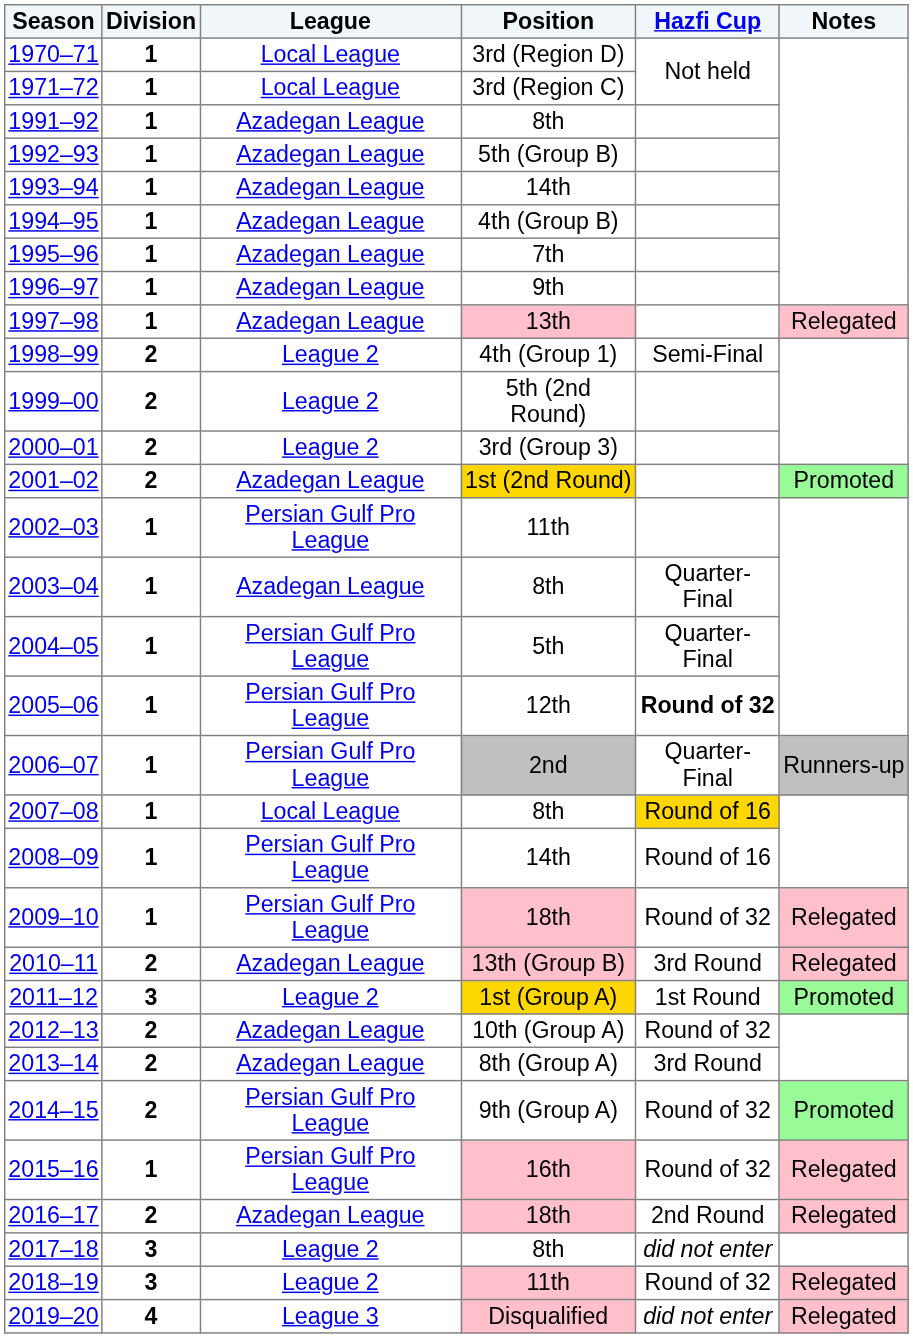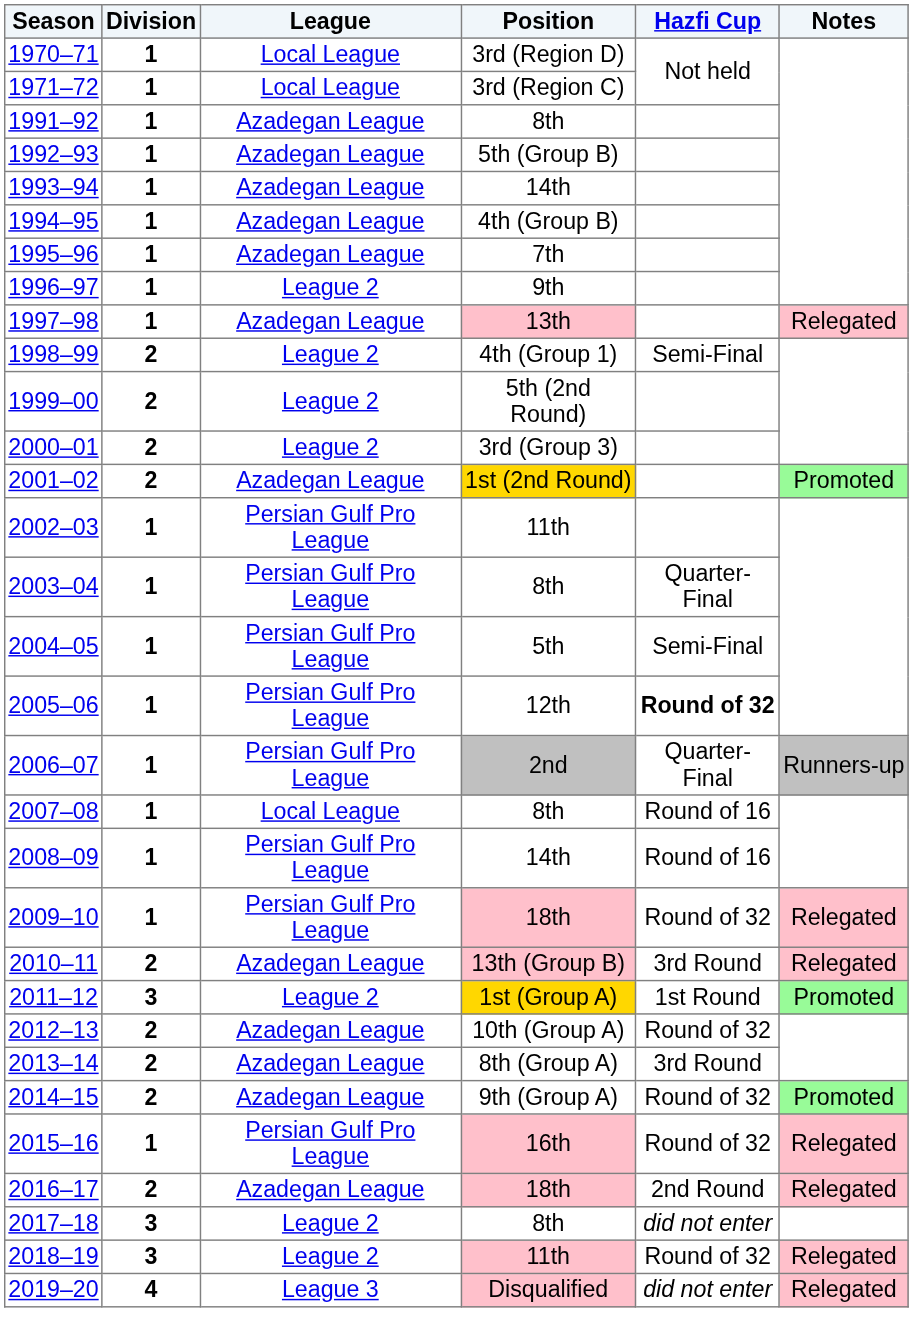(330, 287) Azadegan League -> (330, 287) League 2
(330, 586) Azadegan League -> (330, 586) Persian Gulf Pro League
(708, 646) Quarter-Final -> (708, 646) Semi-Final
(708, 811) gold background -> (708, 811) no background
(330, 1110) Persian Gulf Pro League -> (330, 1097) Azadegan League
